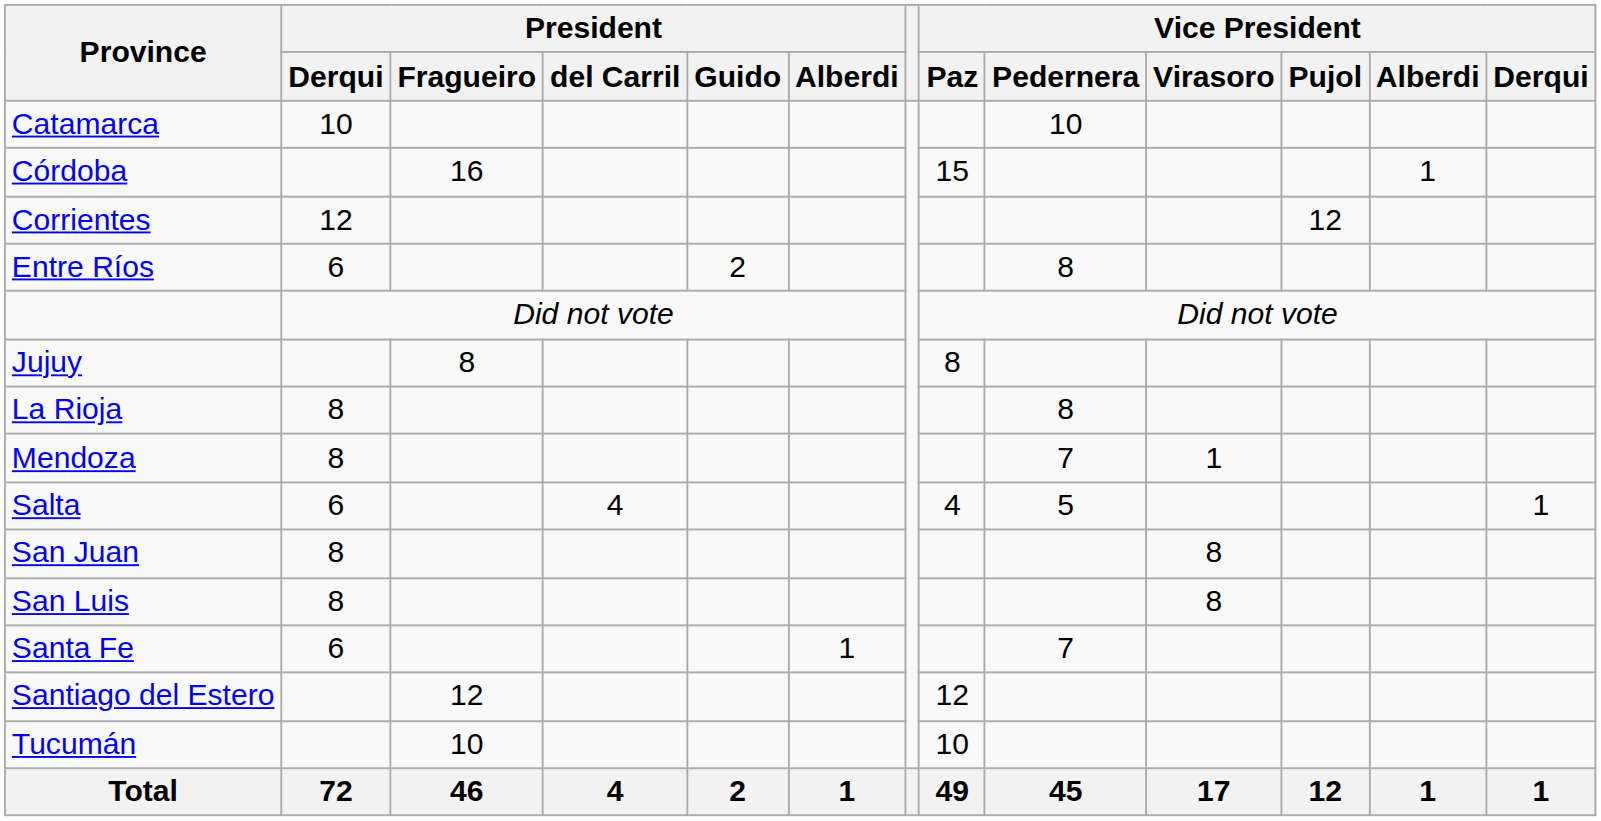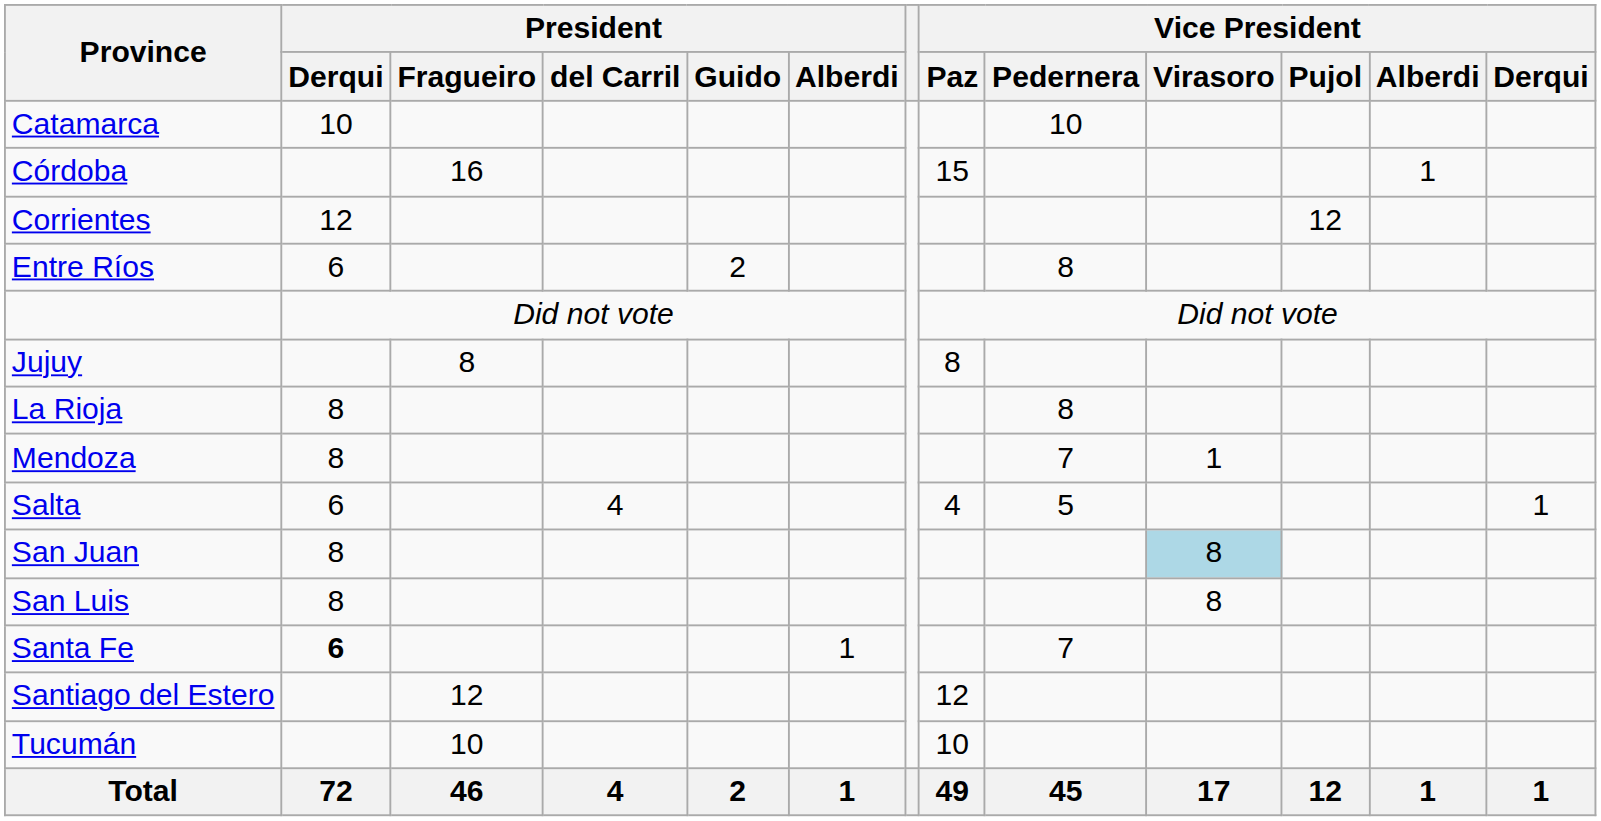(1214, 553) no background -> (1214, 553) lightblue background
(336, 648) normal -> (336, 648) bold
